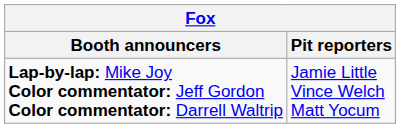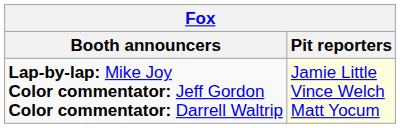(338, 91) no background -> (338, 91) lightyellow background
